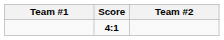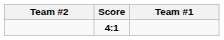columns swapped: (49, 12) <-> (174, 12)
